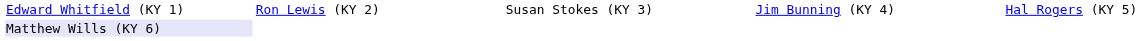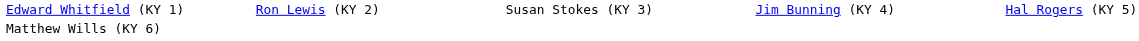(83, 28) lavender background -> (83, 28) no background
